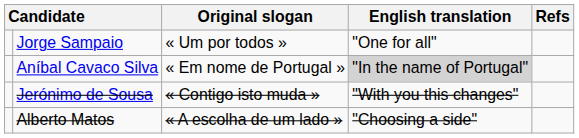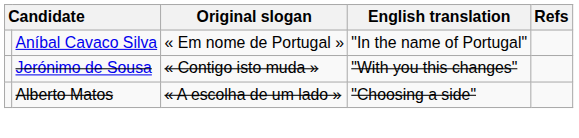- row: (70, 42)
(440, 68) lightgrey background -> (439, 42) no background
